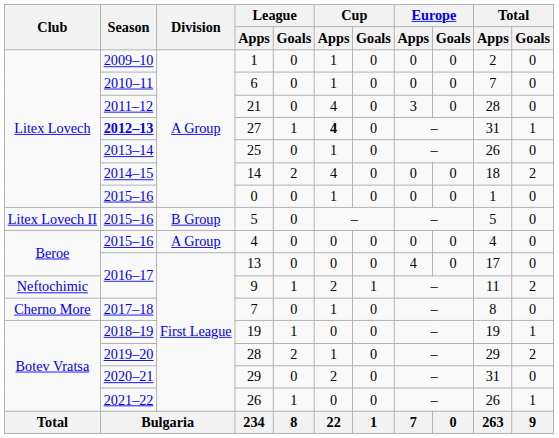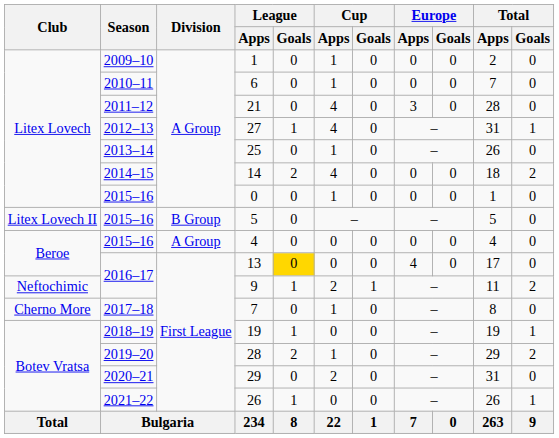(129, 128) bold -> (129, 128) normal
(334, 128) bold -> (334, 128) normal
(294, 264) no background -> (294, 264) gold background
